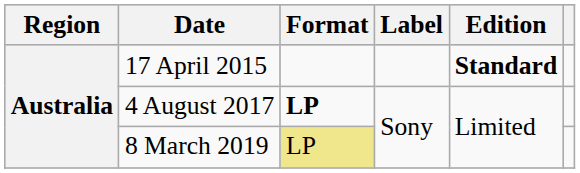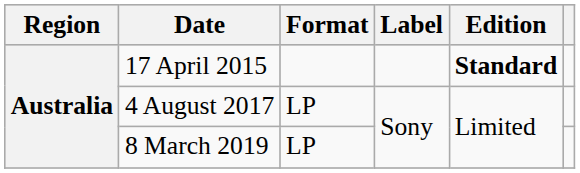(302, 106) bold -> (301, 106) normal
(301, 146) khaki background -> (301, 146) no background
